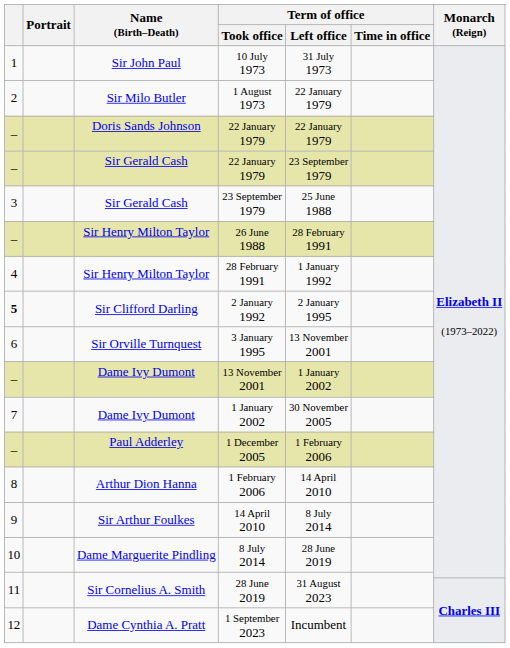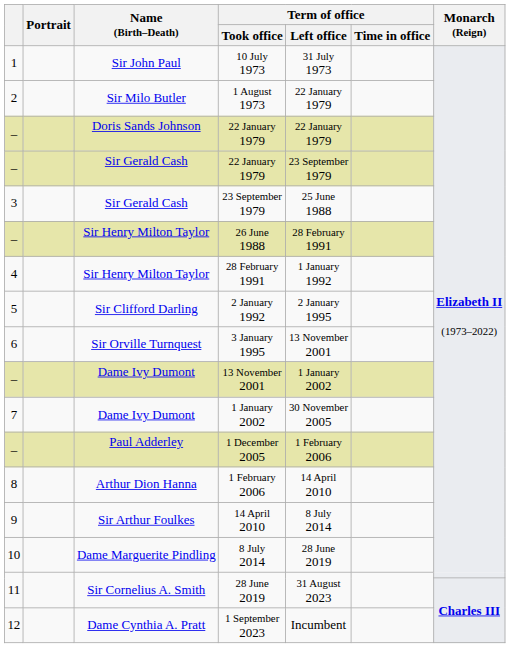(14, 309) bold -> (14, 309) normal
